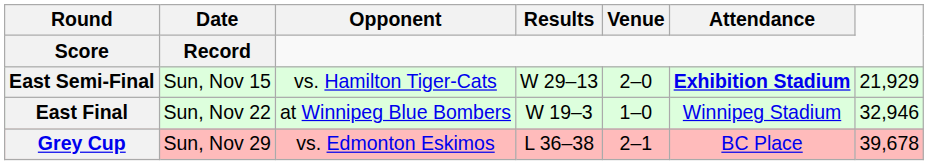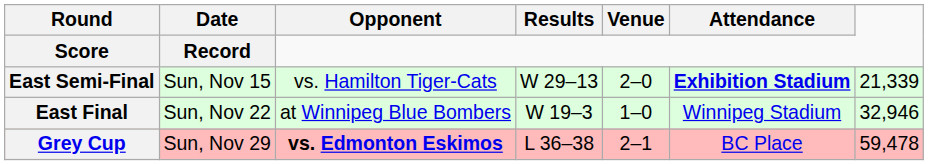(889, 81) 21,929 -> (889, 81) 21,339
(395, 143) normal -> (395, 143) bold
(889, 143) 39,678 -> (889, 143) 59,478
